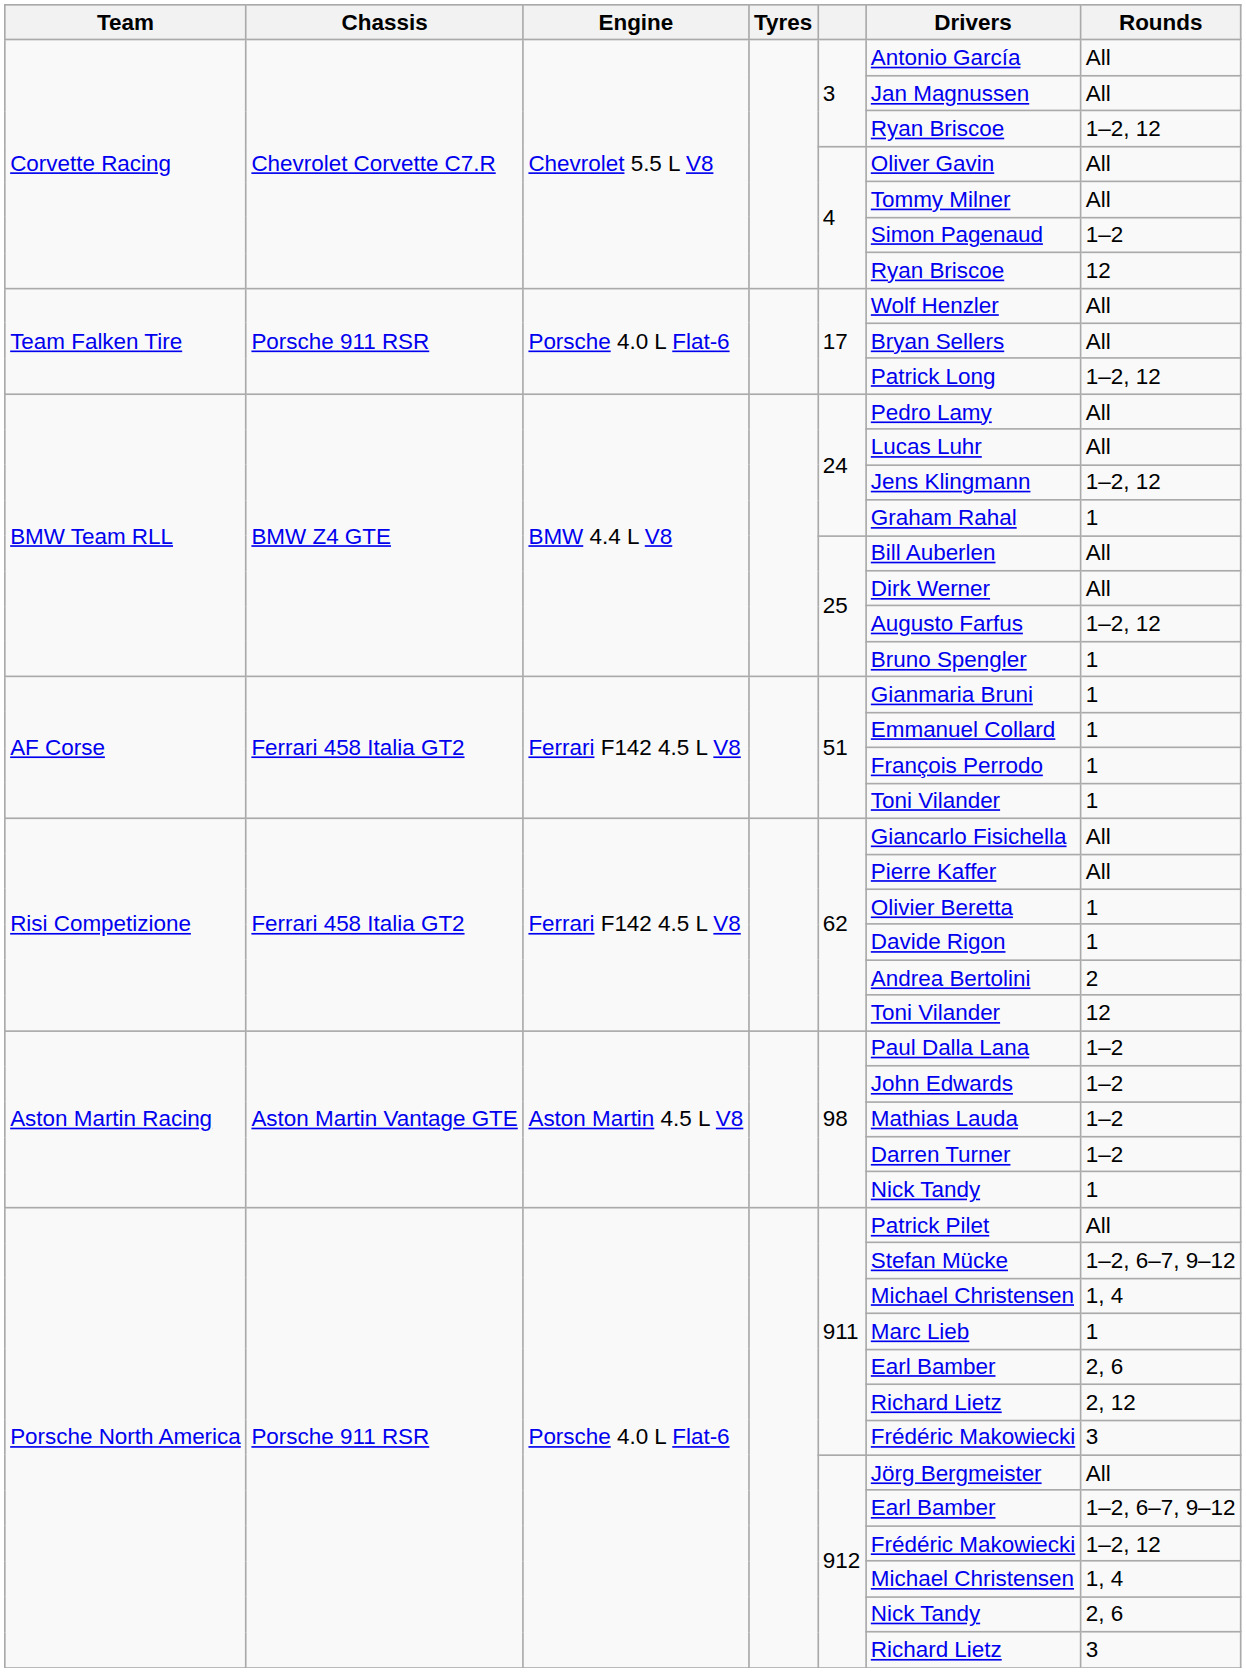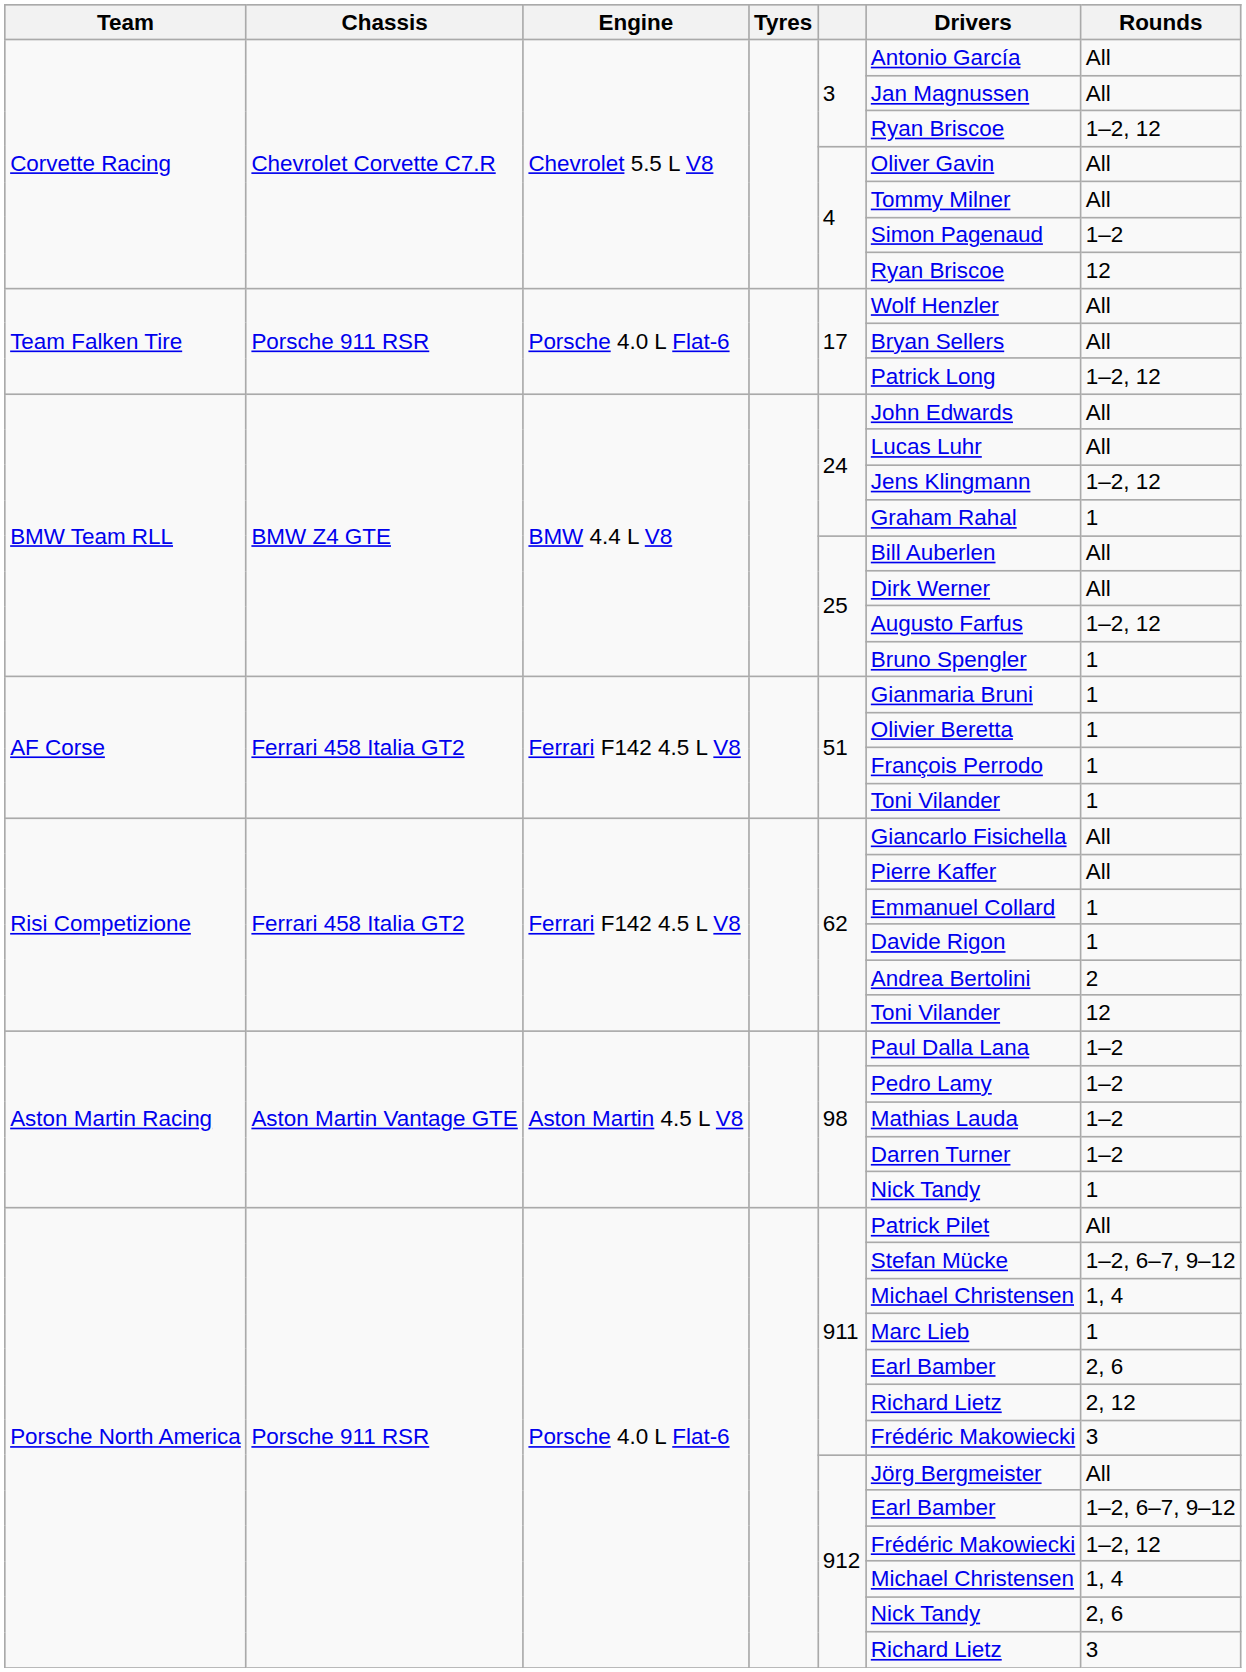(931, 411) Pedro Lamy -> (942, 411) John Edwards
(963, 730) Emmanuel Collard -> (942, 730) Olivier Beretta
(942, 906) Olivier Beretta -> (963, 906) Emmanuel Collard
(942, 1083) John Edwards -> (931, 1083) Pedro Lamy
